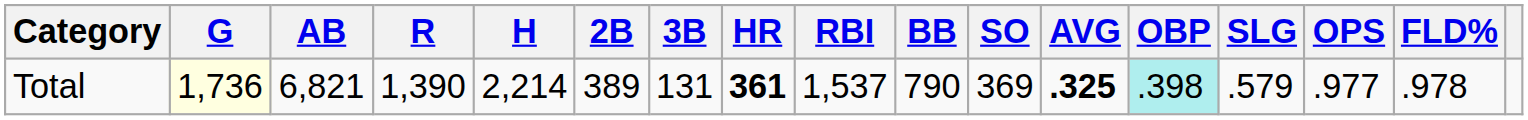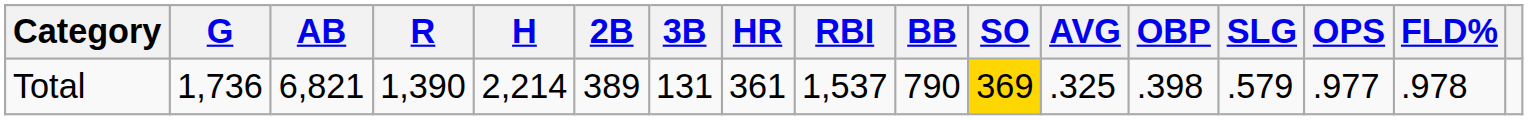(220, 85) lightyellow background -> (220, 85) no background
(758, 85) bold -> (758, 85) normal
(1005, 85) no background -> (1005, 85) gold background
(1083, 85) bold -> (1083, 85) normal
(1170, 85) paleturquoise background -> (1170, 85) no background
